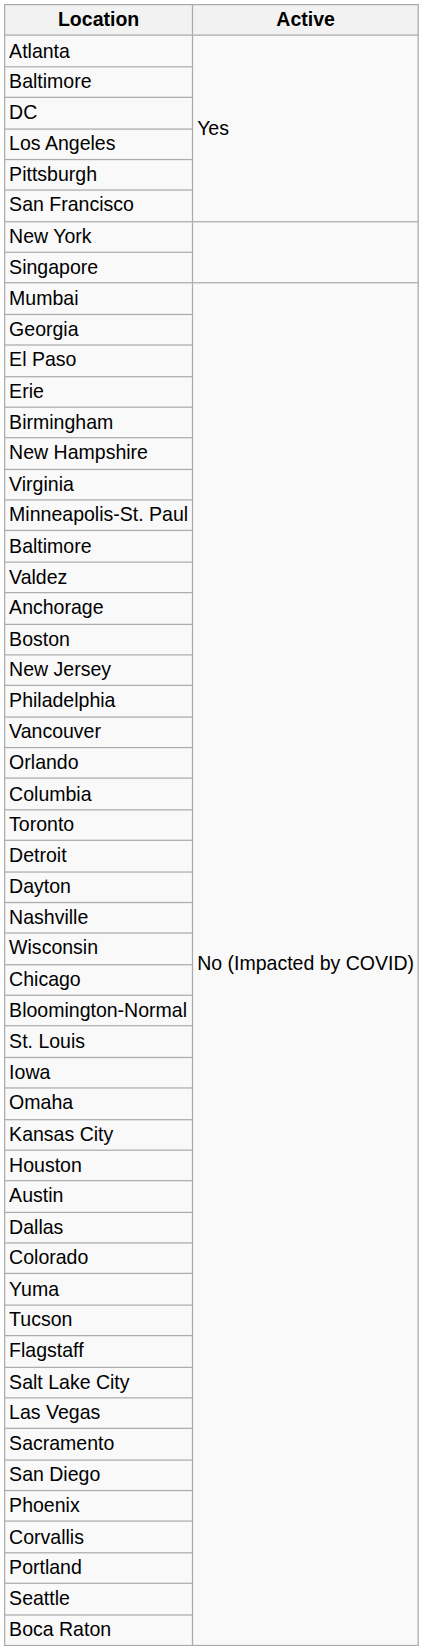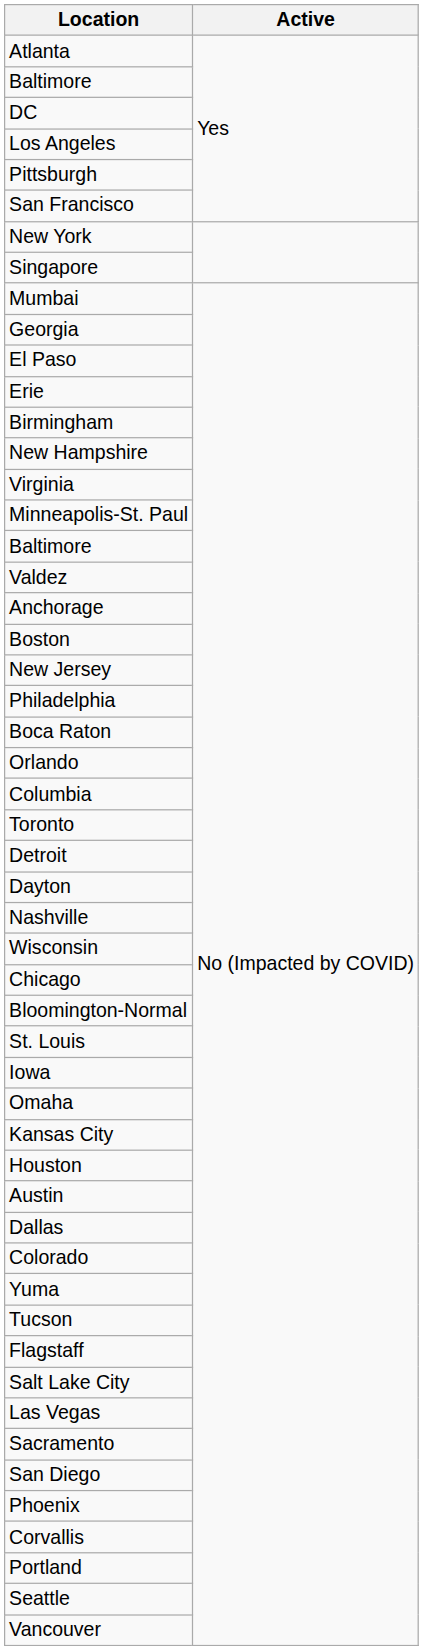(55, 732) Vancouver -> (60, 732) Boca Raton
(60, 1629) Boca Raton -> (55, 1629) Vancouver
